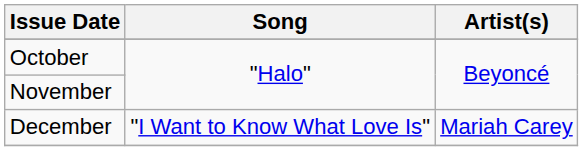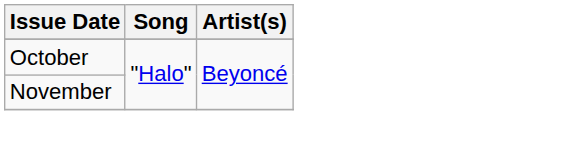- row: (61, 127)
